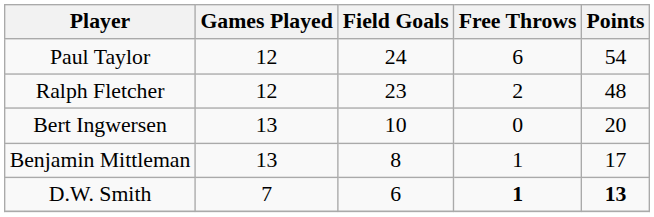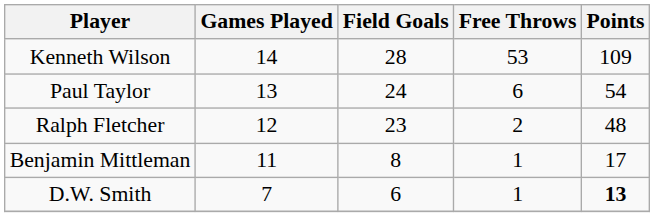+ row: (100, 56)
(267, 56) 12 -> (267, 90) 13
- row: (100, 125)
(267, 159) 13 -> (267, 159) 11
(518, 194) bold -> (518, 194) normal
